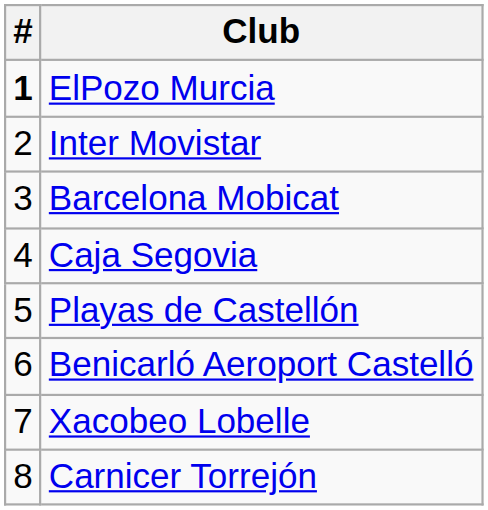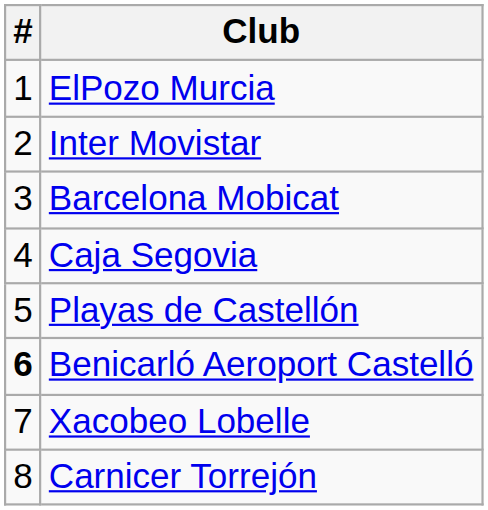(23, 87) bold -> (23, 87) normal
(23, 365) normal -> (23, 365) bold
